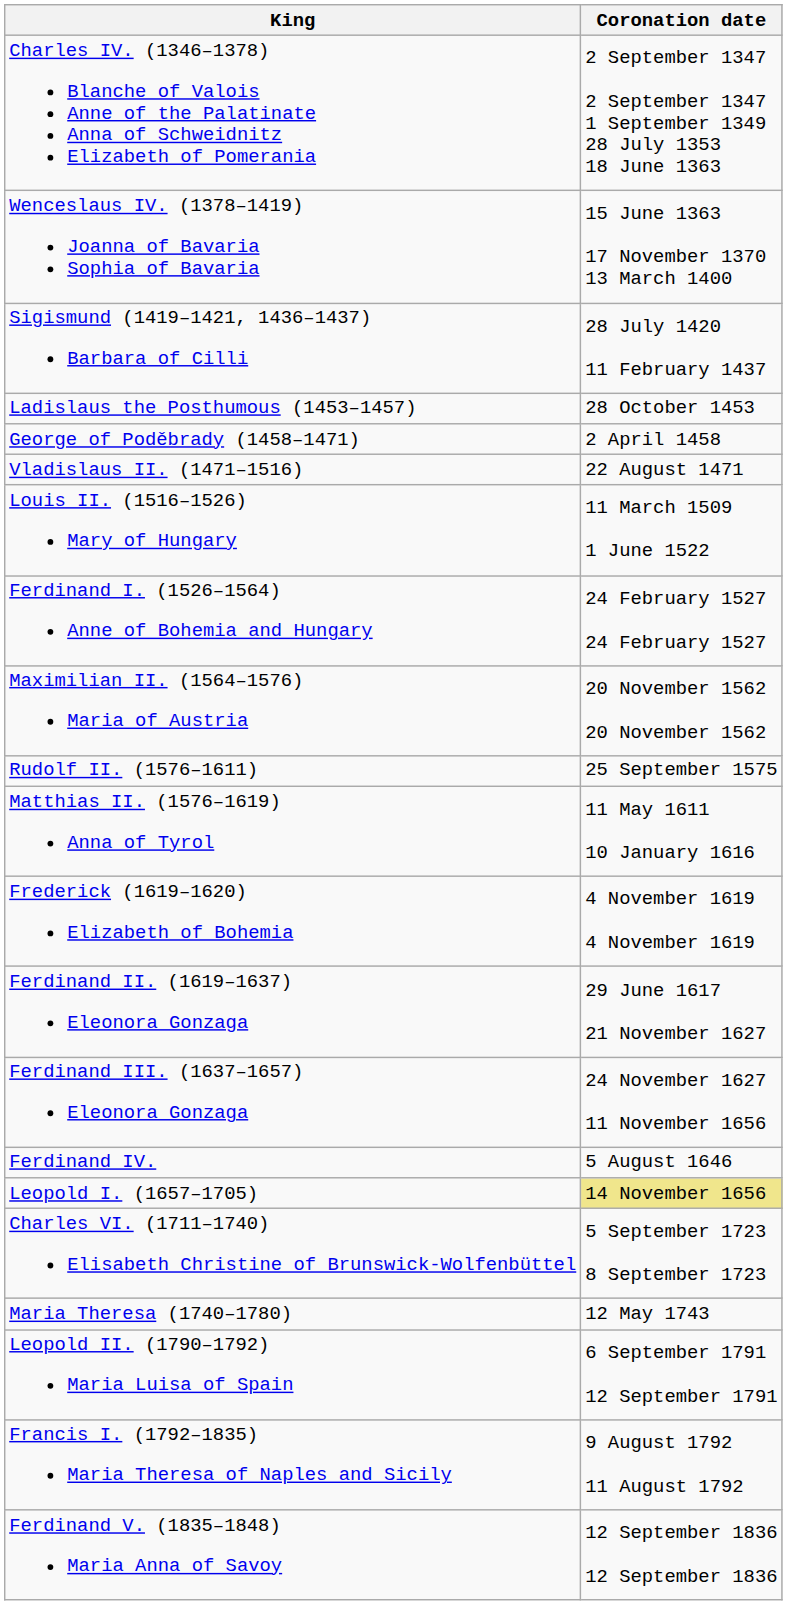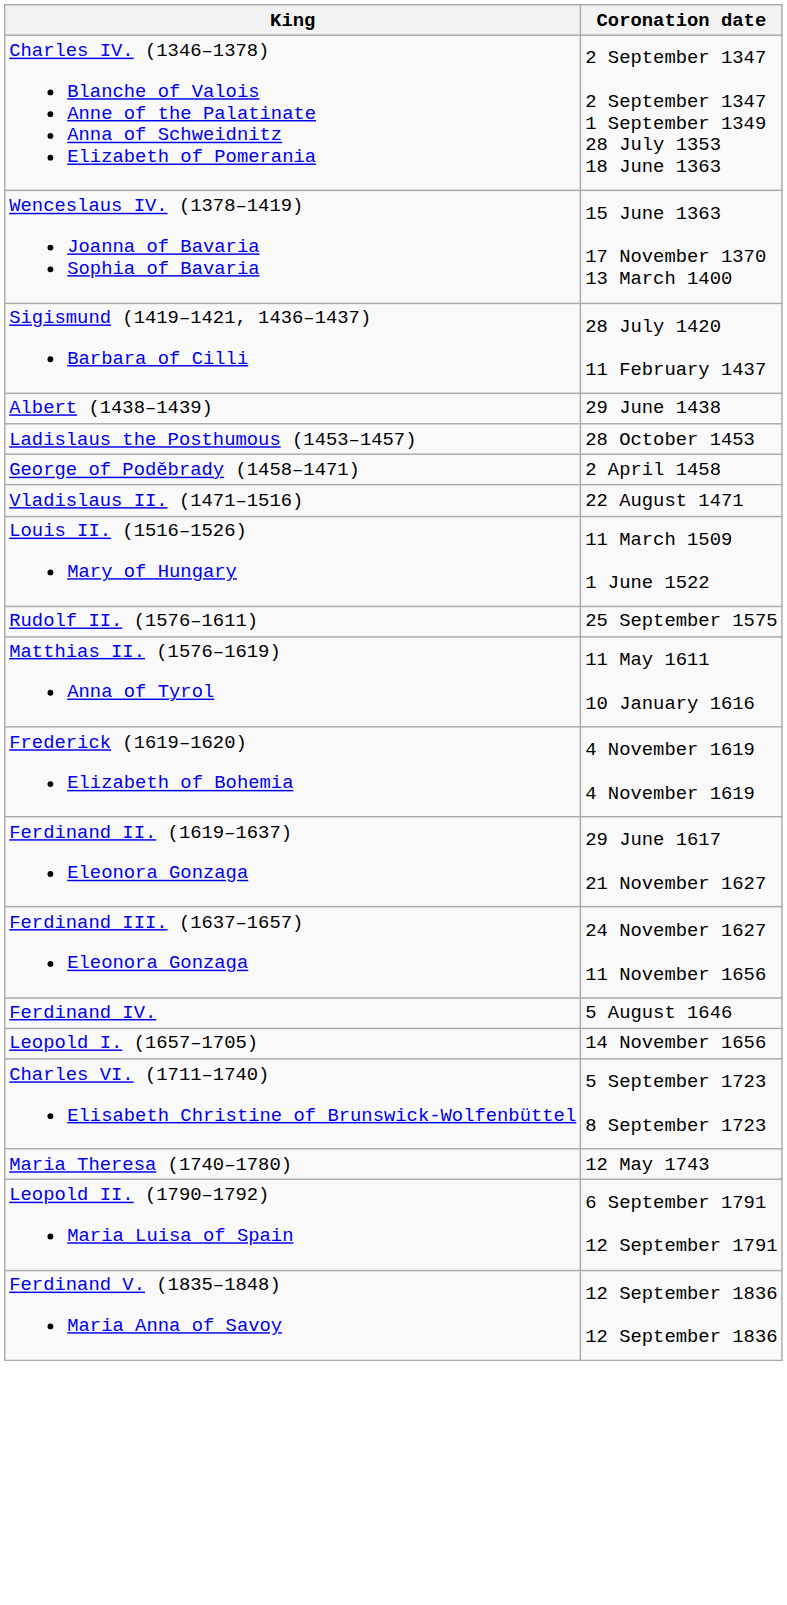+ row: (111, 408)
- row: (293, 611)
- row: (293, 701)
(676, 1193) khaki background -> (676, 1044) no background
- row: (293, 1455)
